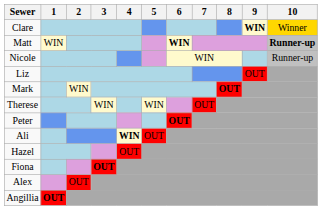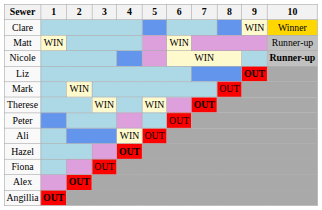(255, 27) bold -> (254, 27) normal
(179, 43) bold -> (179, 43) normal
(292, 43) bold -> (292, 43) normal
(292, 58) normal -> (292, 58) bold
(255, 74) normal -> (254, 74) bold
(229, 89) bold -> (229, 89) normal
(204, 105) normal -> (204, 105) bold
(179, 120) bold -> (179, 120) normal
(129, 136) bold -> (129, 136) normal
(129, 151) normal -> (129, 151) bold
(104, 167) bold -> (104, 167) normal
(79, 182) normal -> (79, 182) bold
